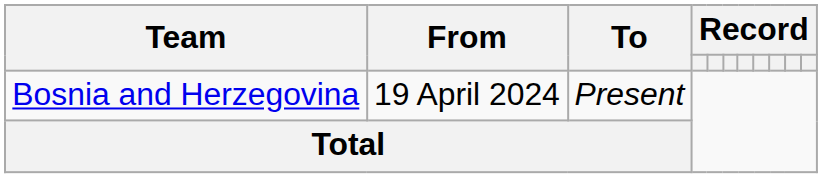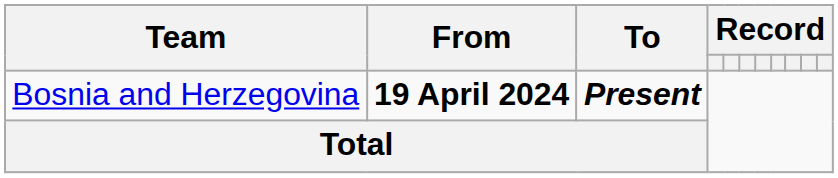(467, 94) normal -> (472, 94) bold
(629, 94) normal -> (642, 94) bold
